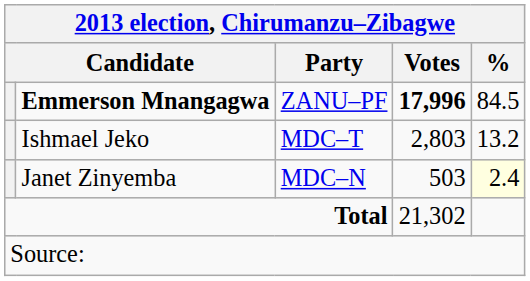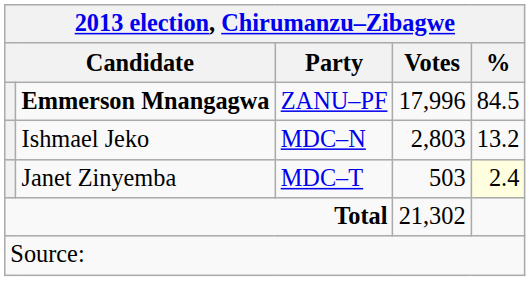(432, 100) bold -> (432, 100) normal
(322, 139) MDC–T -> (323, 139) MDC–N
(323, 178) MDC–N -> (322, 178) MDC–T
